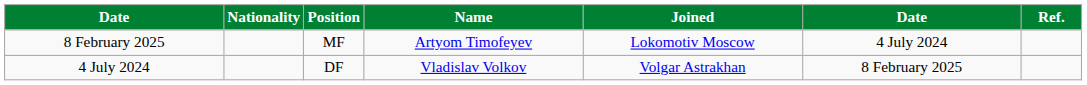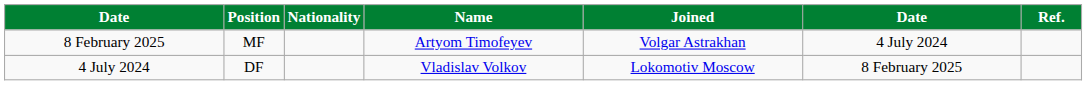columns swapped: (334, 17) <-> (264, 17)
(693, 42) Lokomotiv Moscow -> (693, 42) Volgar Astrakhan
(693, 67) Volgar Astrakhan -> (693, 67) Lokomotiv Moscow
